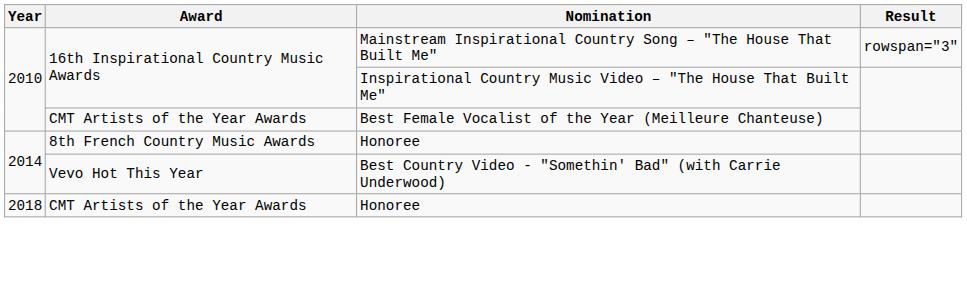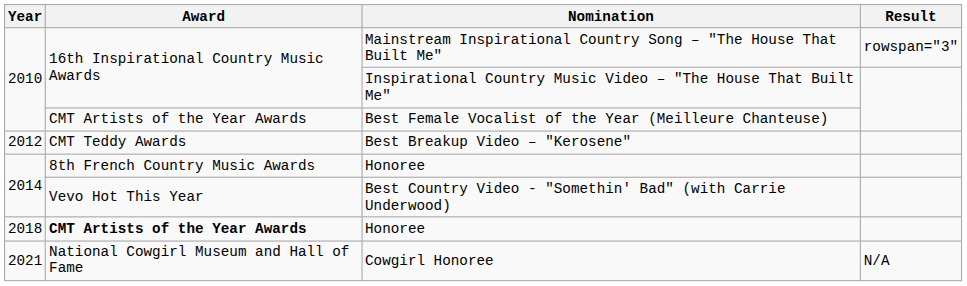+ row: (25, 142)
(178, 206) normal -> (178, 229) bold
+ row: (25, 260)
